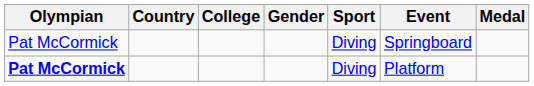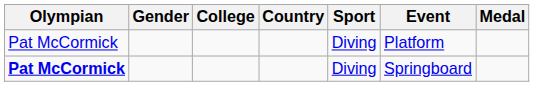columns swapped: (296, 17) <-> (163, 17)
(428, 42) Springboard -> (414, 42) Platform
(414, 68) Platform -> (428, 68) Springboard
